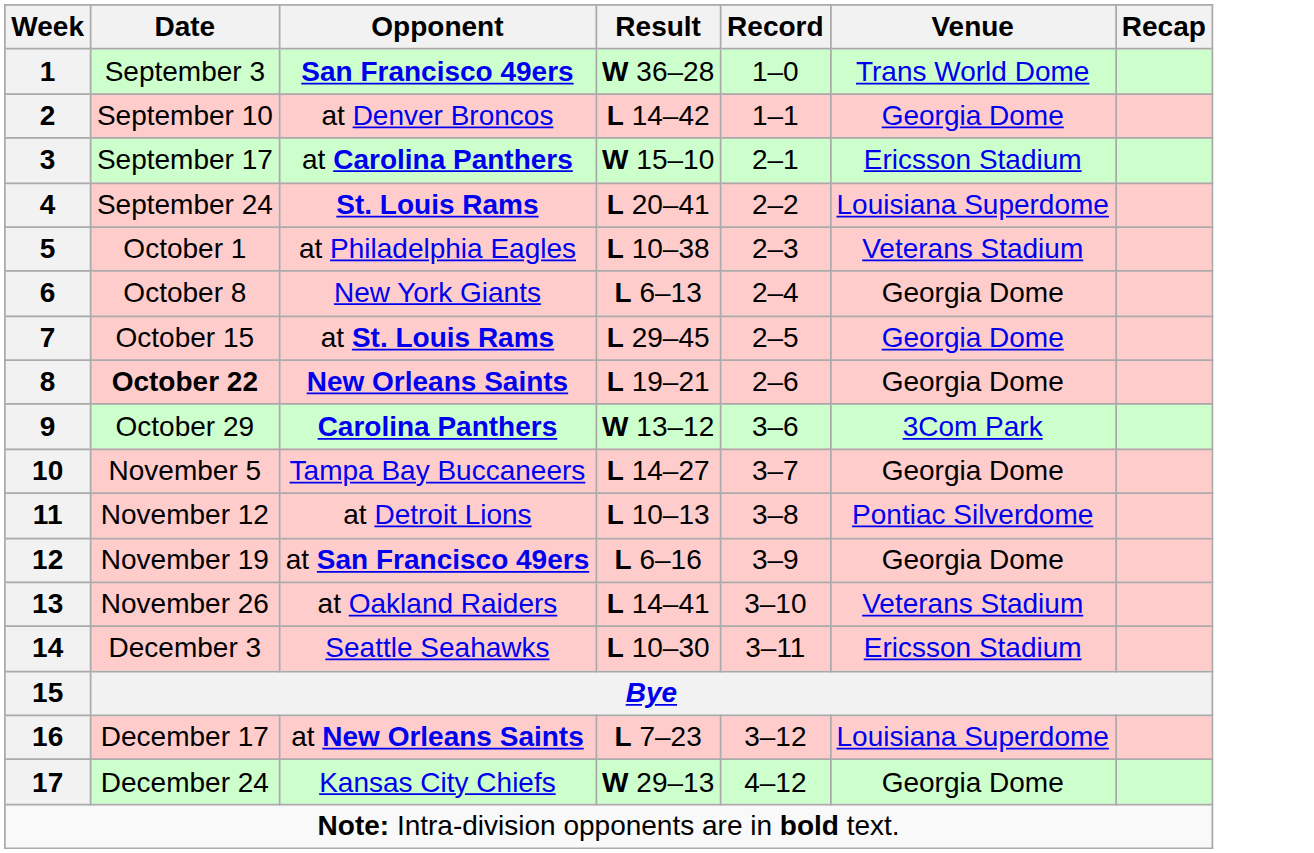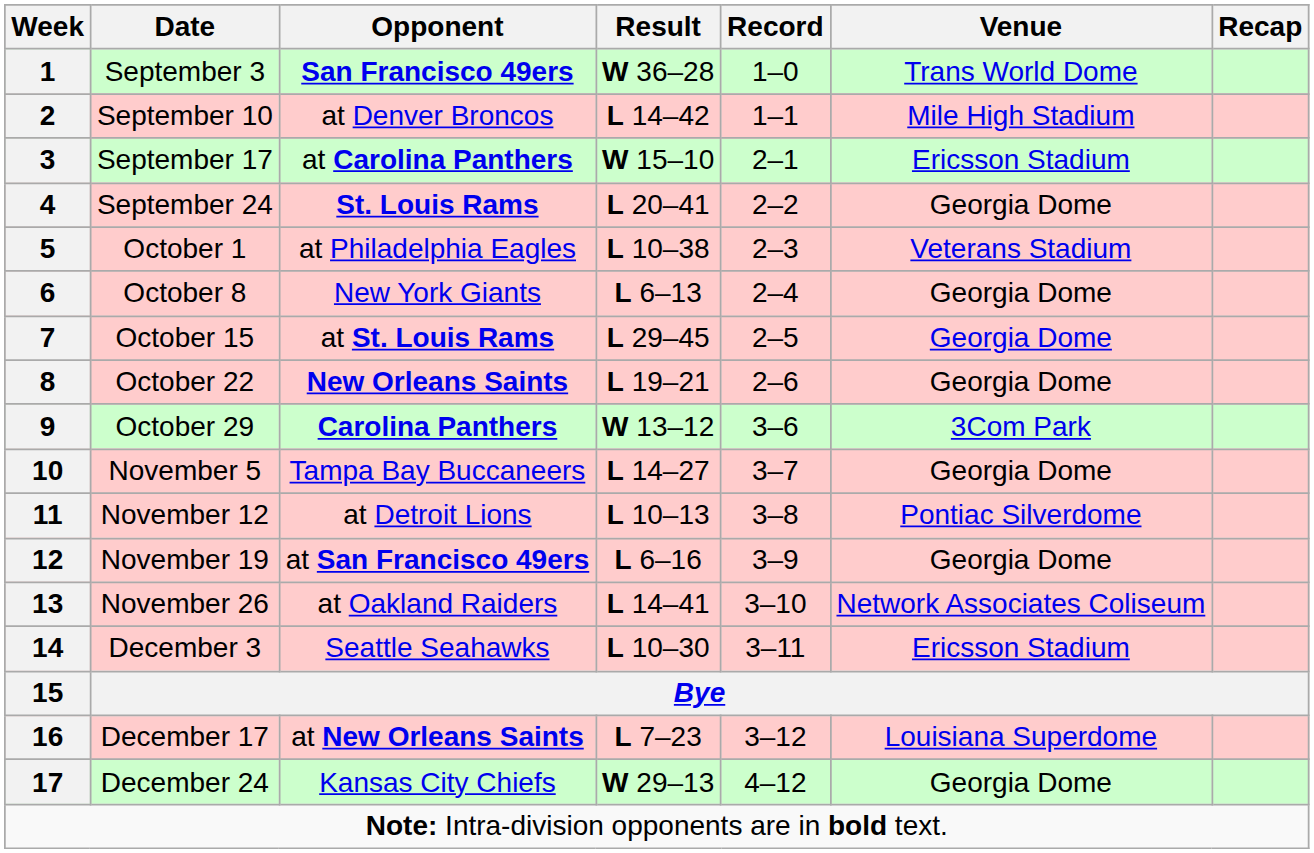(973, 115) Georgia Dome -> (1021, 115) Mile High Stadium
(973, 204) Louisiana Superdome -> (1021, 204) Georgia Dome
(185, 381) bold -> (185, 381) normal
(973, 603) Veterans Stadium -> (1021, 603) Network Associates Coliseum
